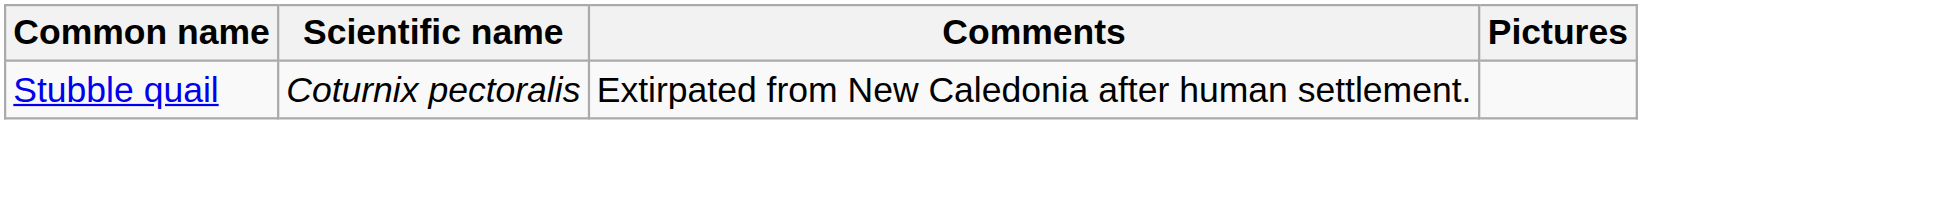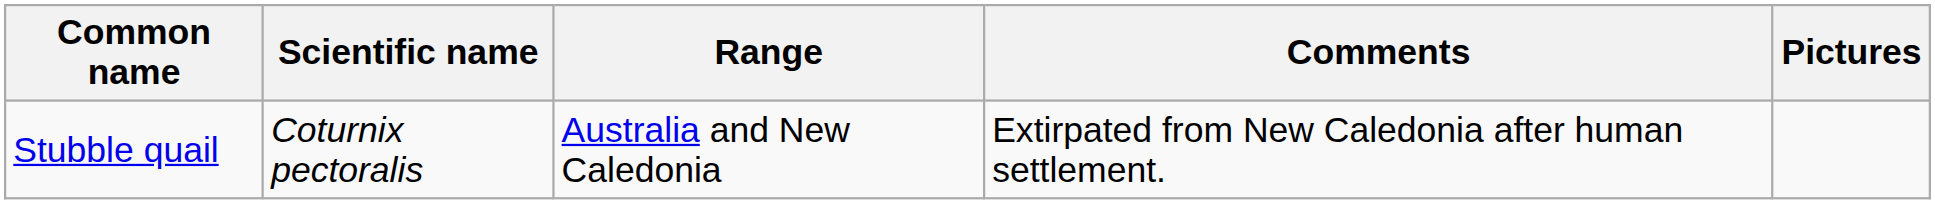+ column: (769, 52)
